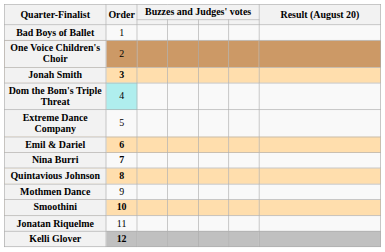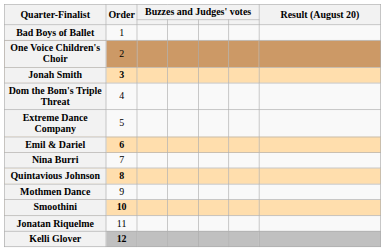(122, 96) paleturquoise background -> (122, 96) no background
(122, 160) bold -> (122, 160) normal
